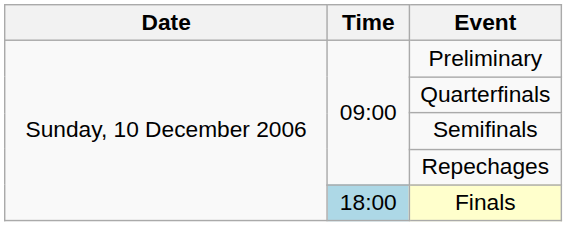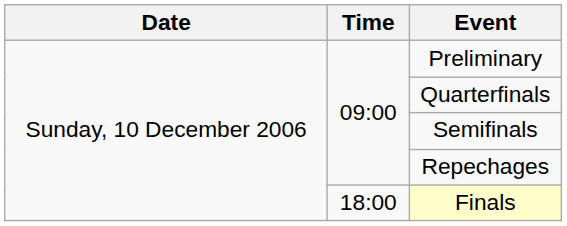(368, 202) lightblue background -> (368, 202) no background
